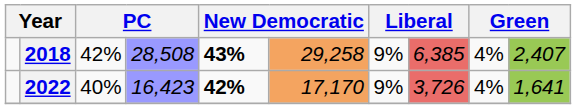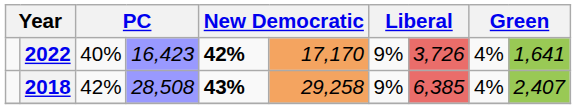rows swapped: (48, 87) <-> (48, 54)
